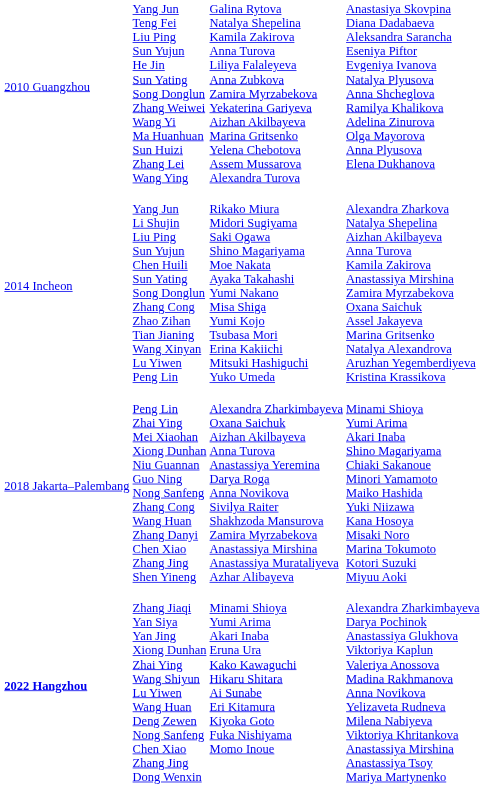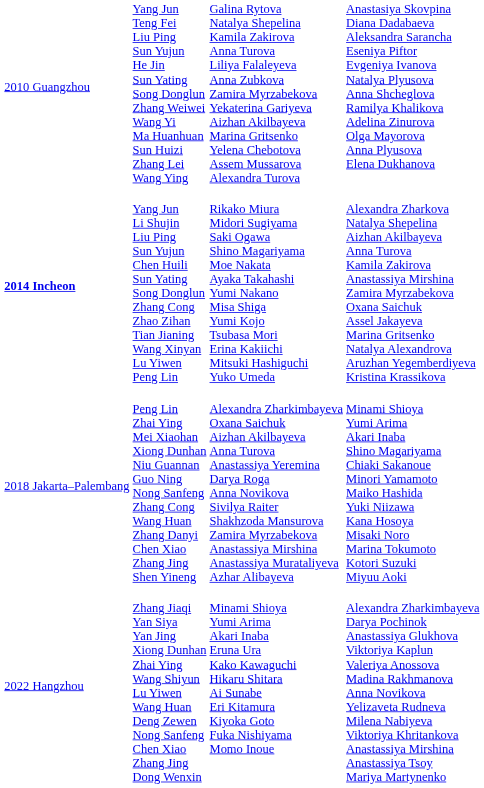(38, 286) normal -> (40, 286) bold
(46, 685) bold -> (44, 685) normal
